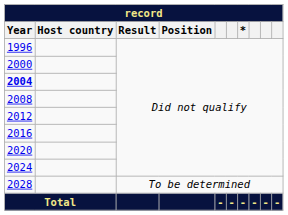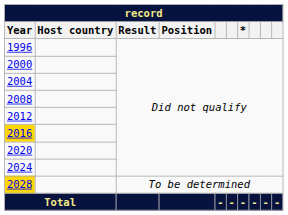(20, 82) bold -> (20, 82) normal
(20, 133) no background -> (20, 133) gold background
(20, 185) no background -> (20, 185) gold background
